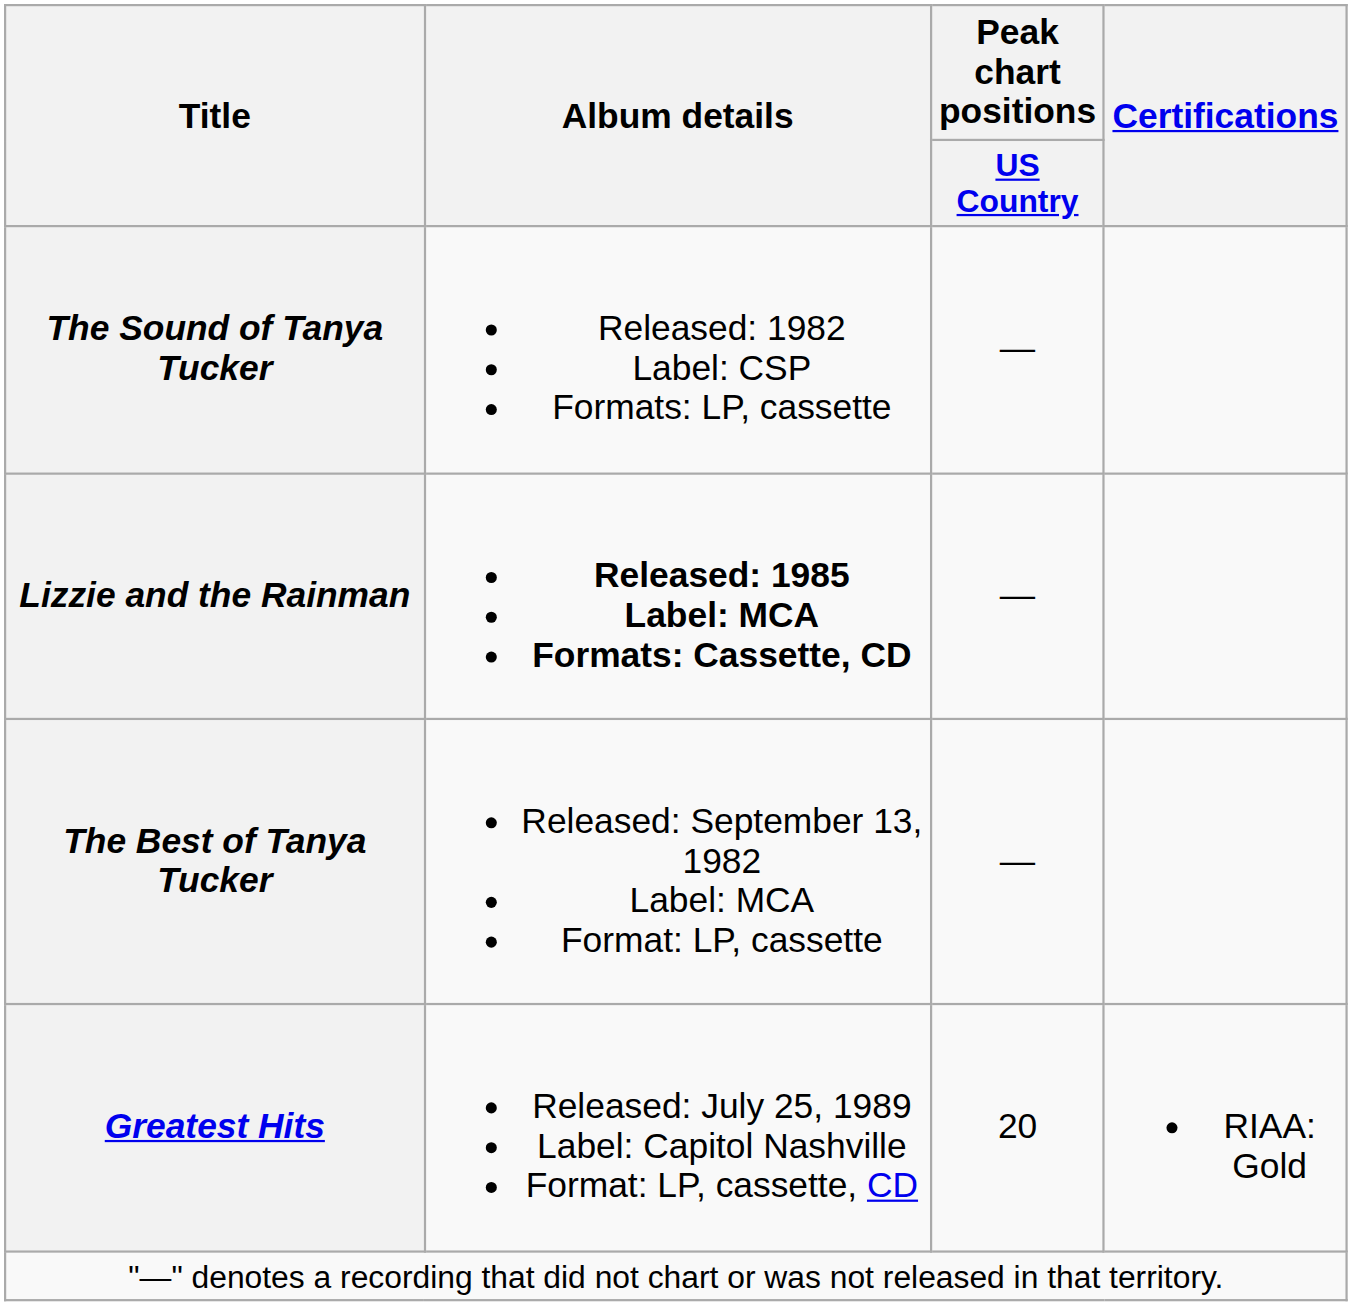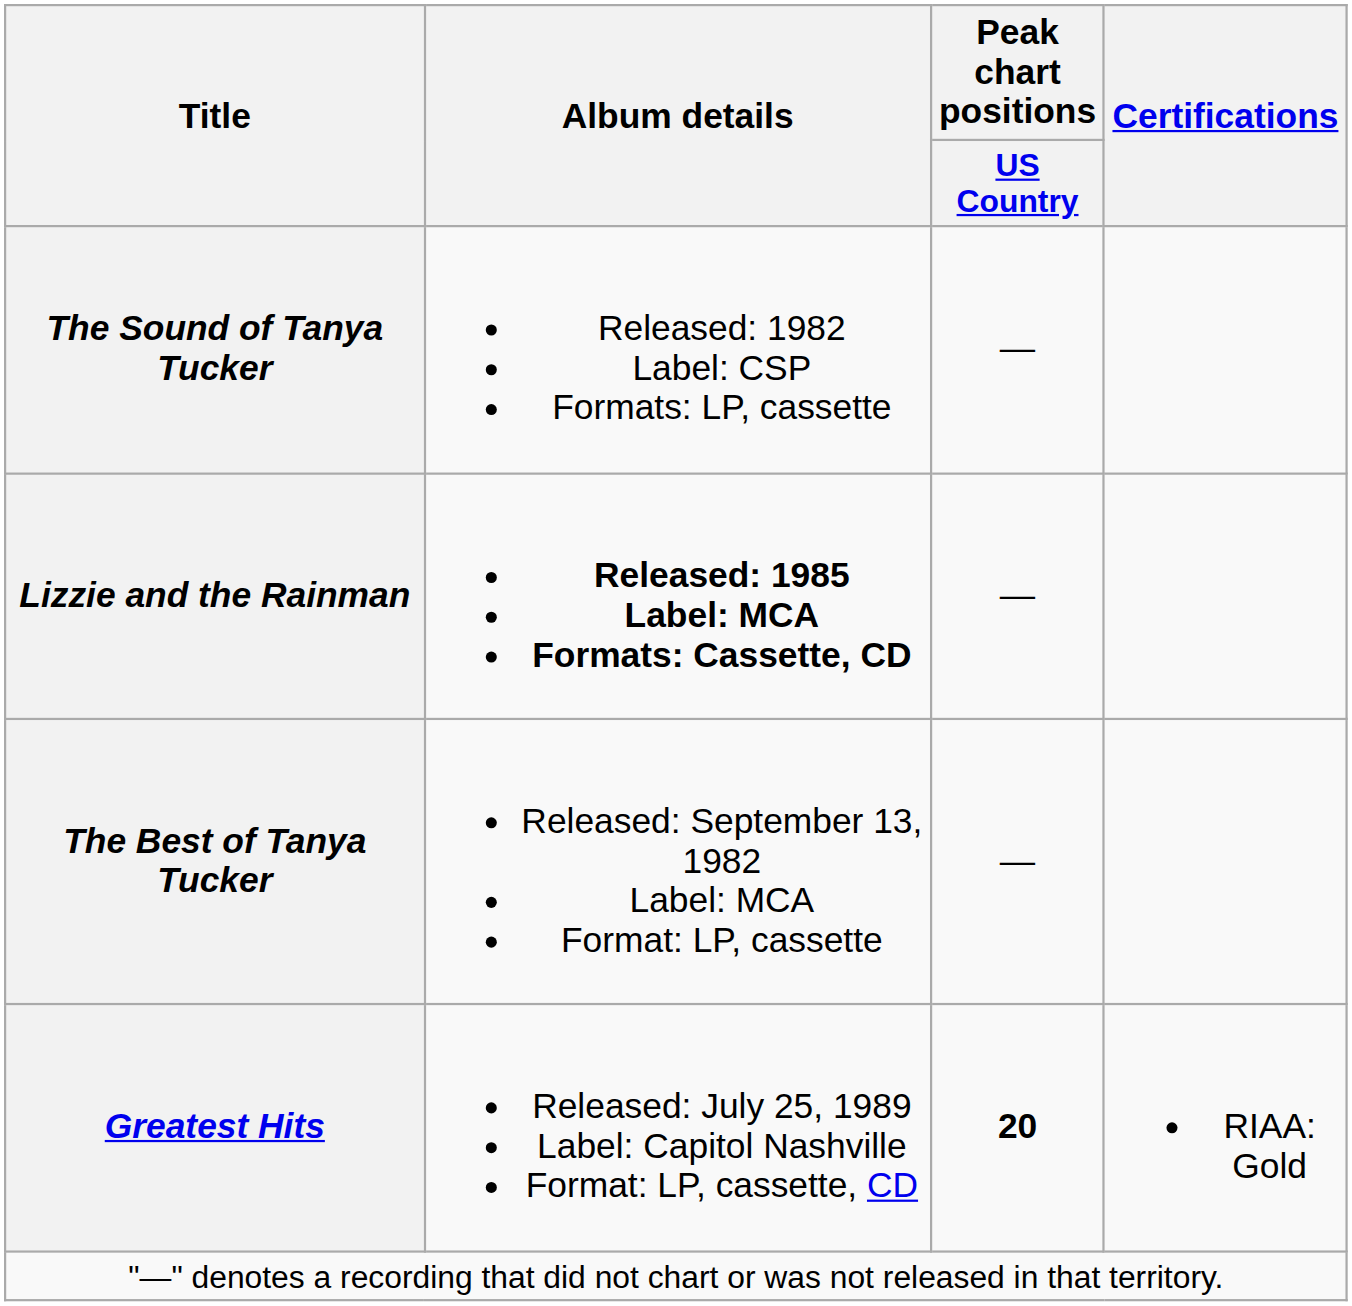(1018, 1127) normal -> (1018, 1127) bold
